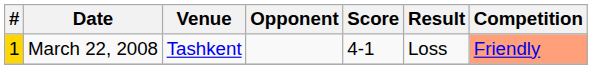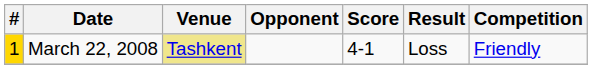(204, 49) no background -> (204, 49) khaki background
(507, 49) lightsalmon background -> (507, 49) no background
